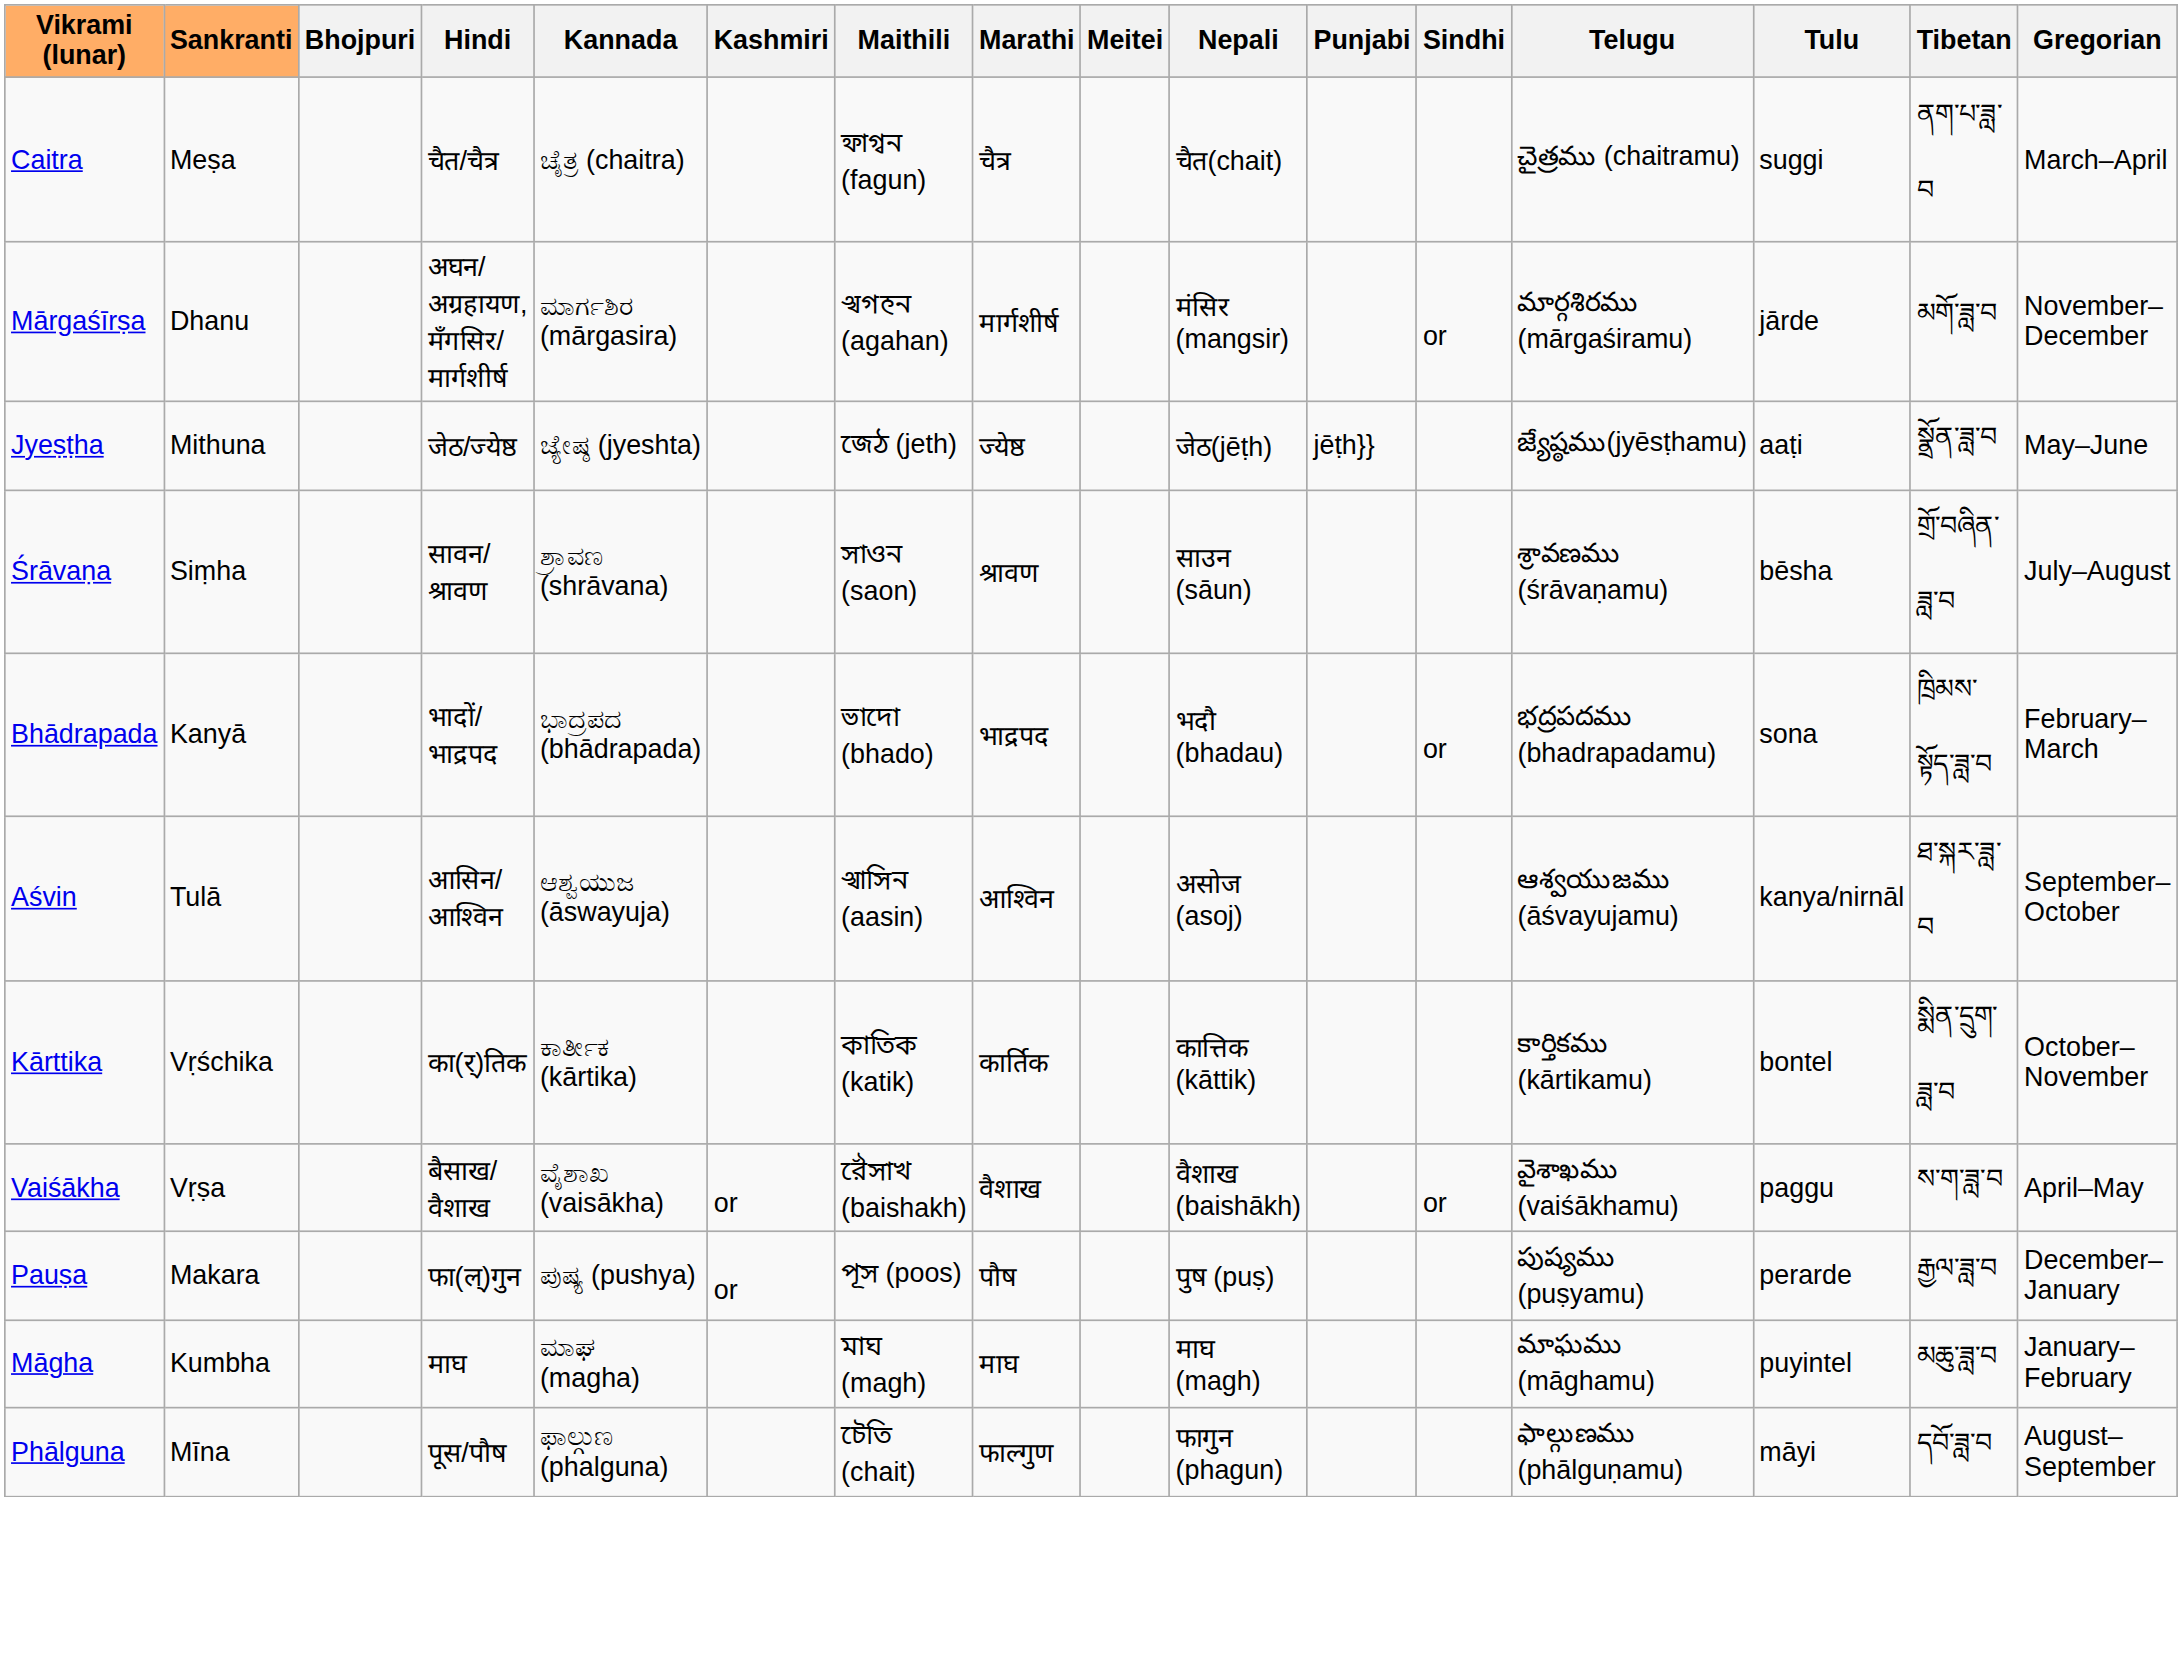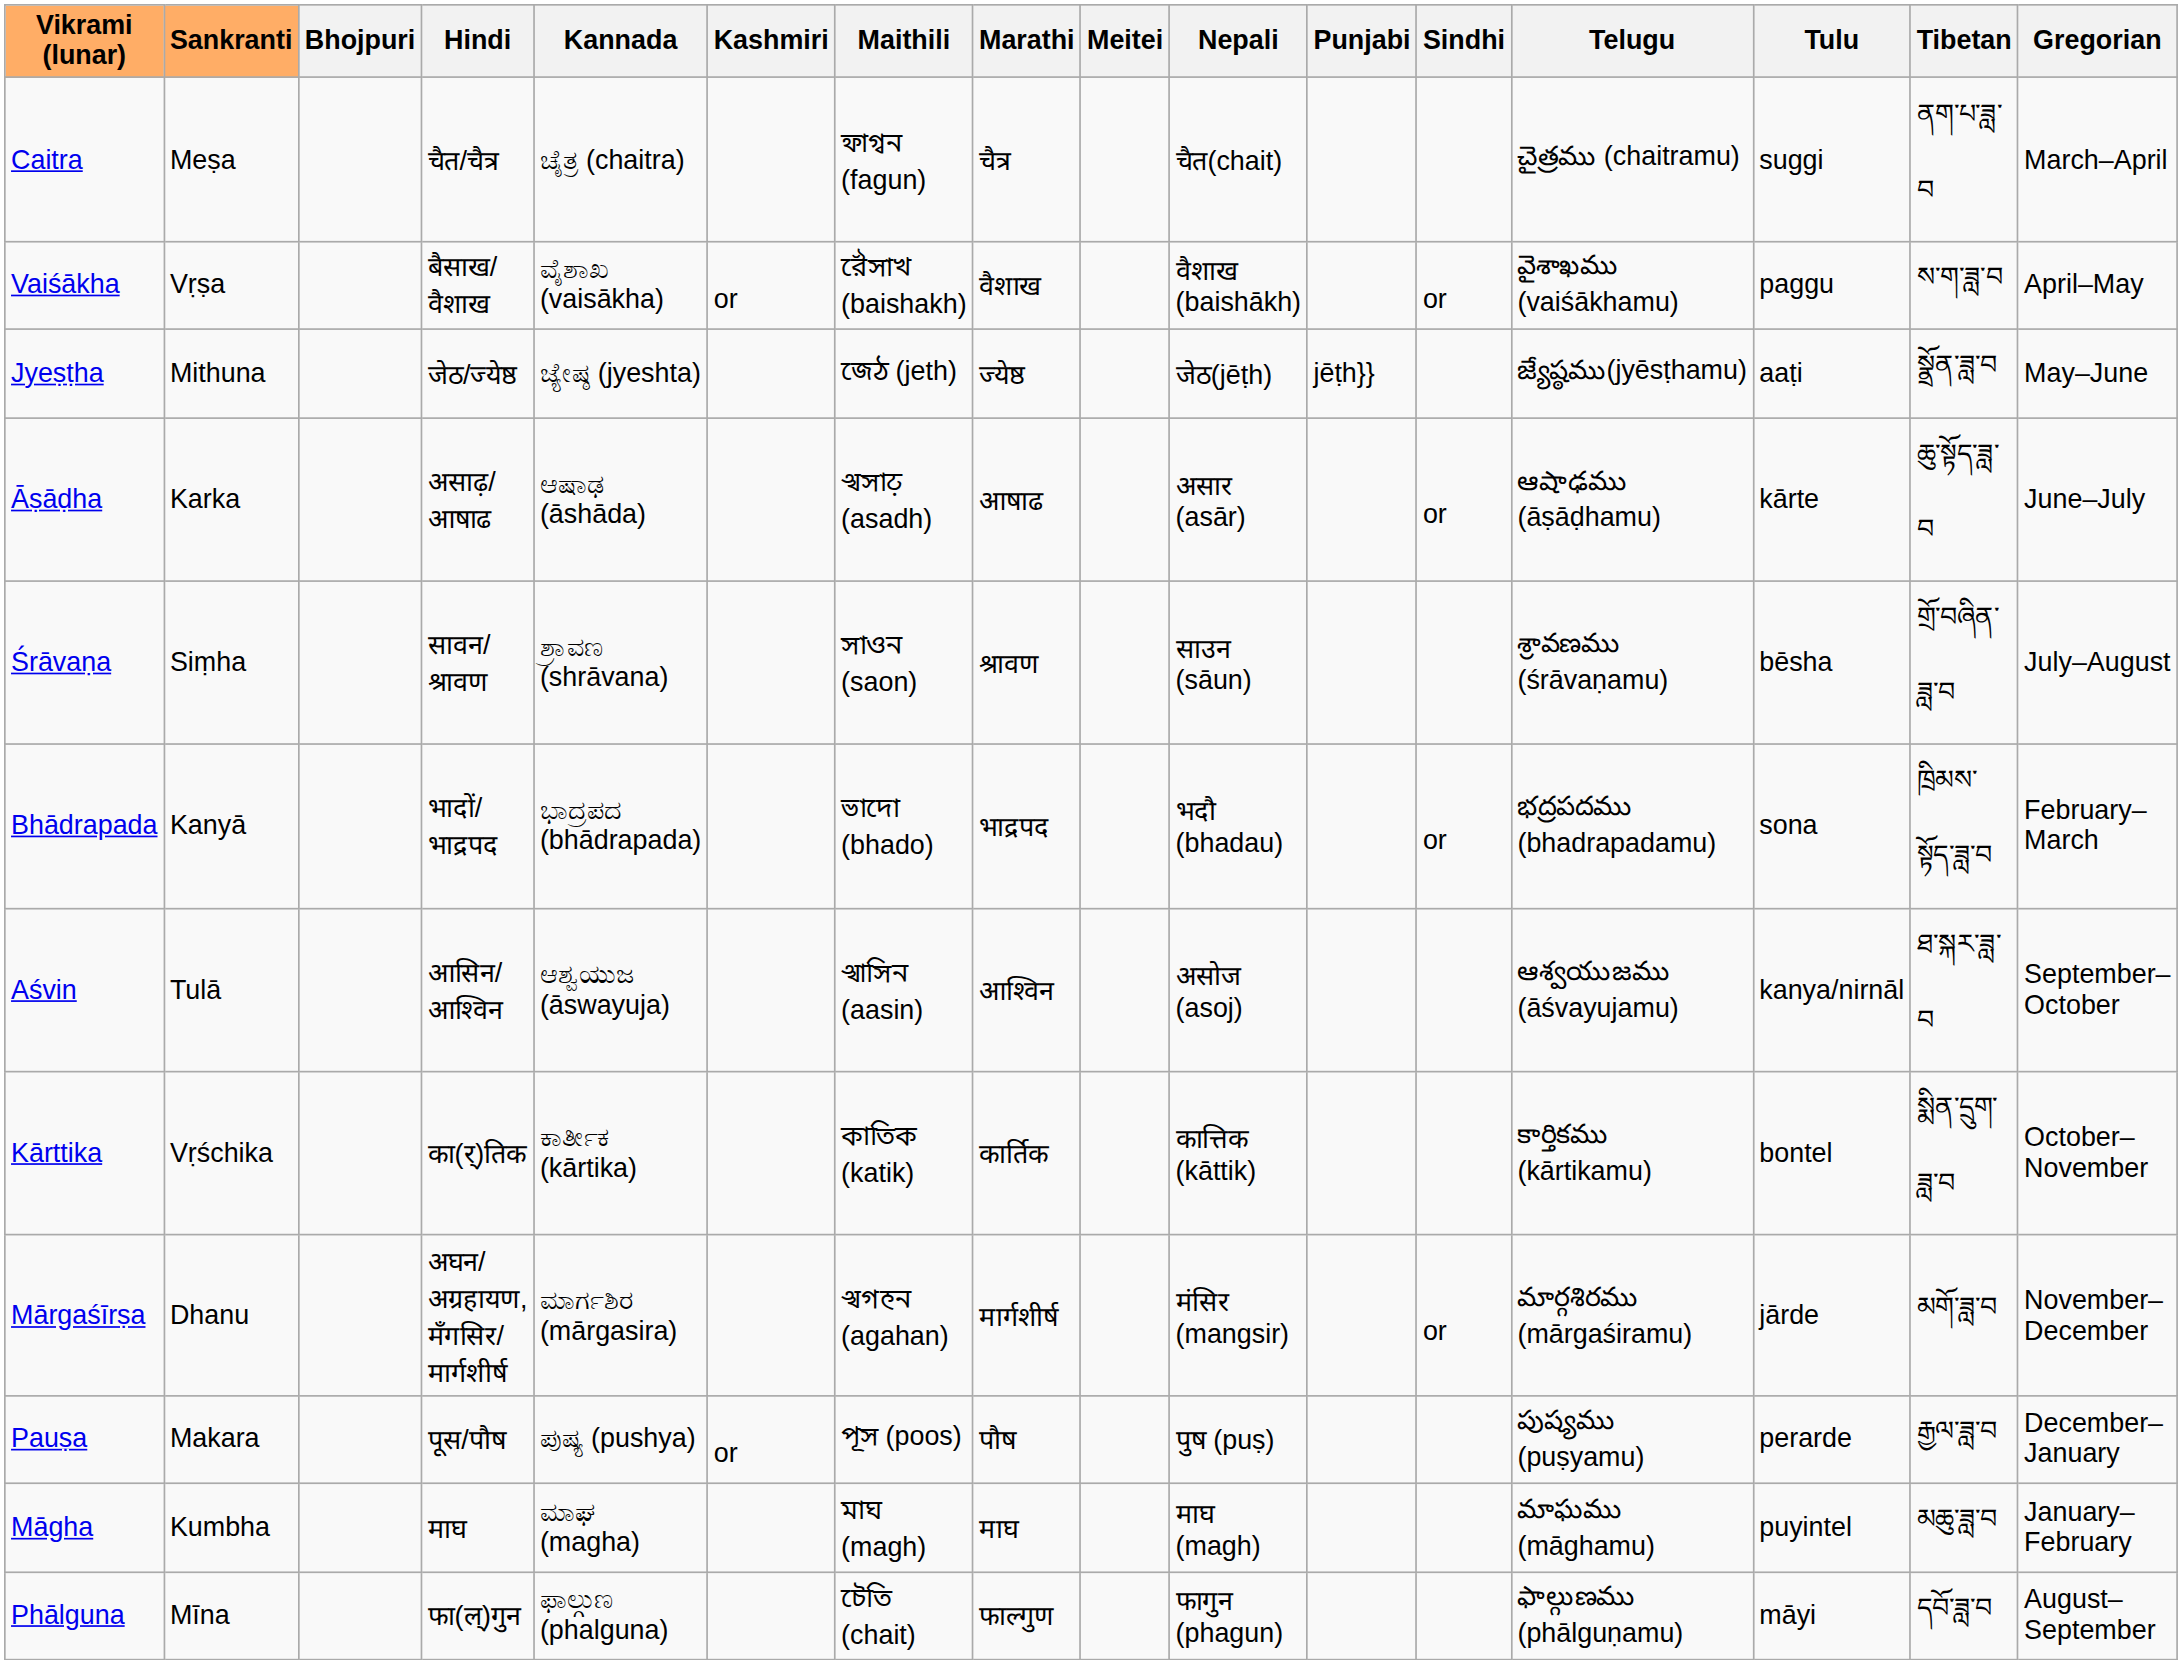rows swapped: (65, 1187) <-> (78, 321)
+ row: (57, 498)
(474, 1277) फा(ल्)गुन -> (467, 1440) पूस/पौष
(467, 1453) पूस/पौष -> (474, 1616) फा(ल्)गुन
